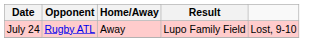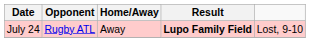(205, 29) normal -> (208, 29) bold
